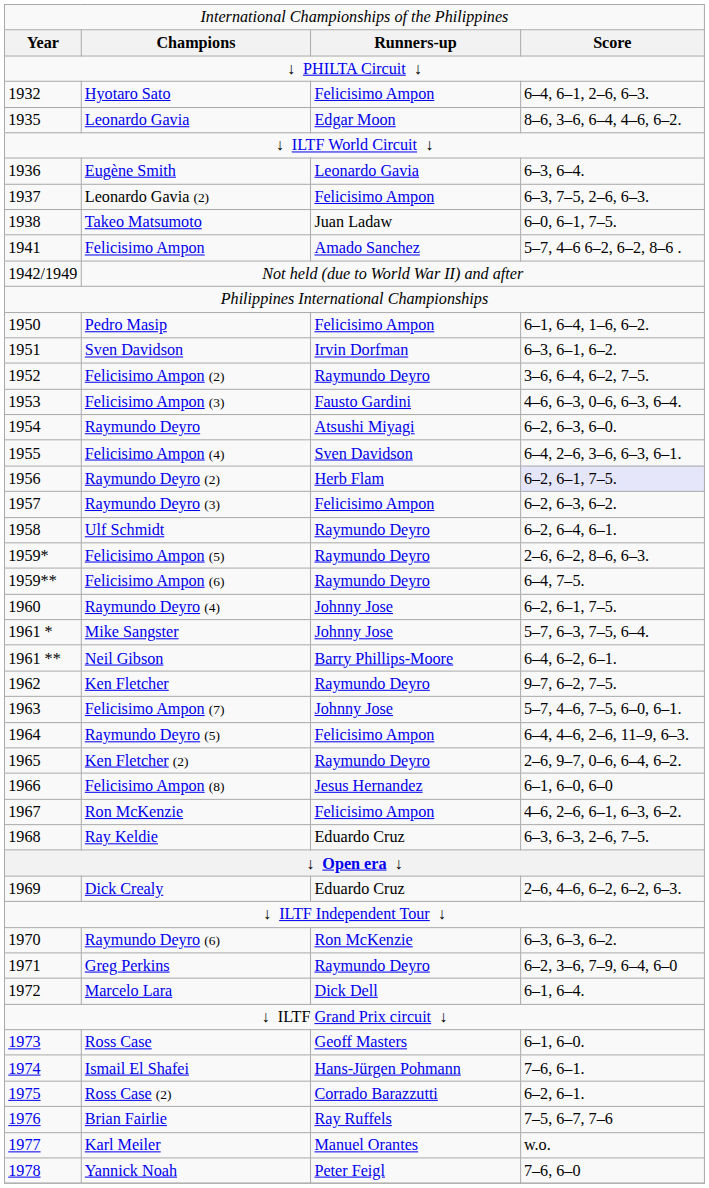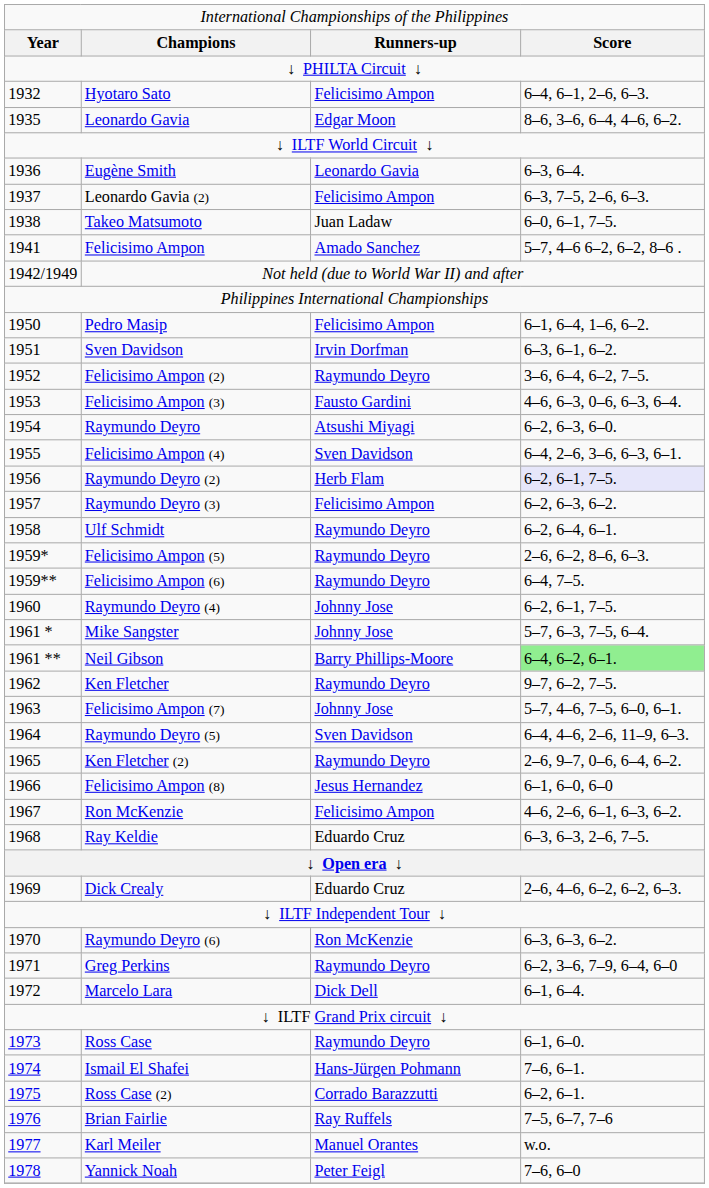(570, 658) no background -> (570, 658) lightgreen background
(374, 734) Felicisimo Ampon -> (364, 734) Sven Davidson
(361, 1042) Geoff Masters -> (372, 1042) Raymundo Deyro
